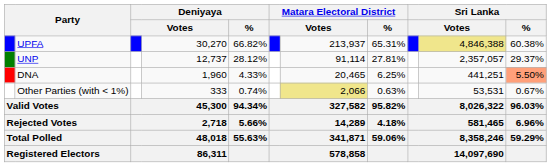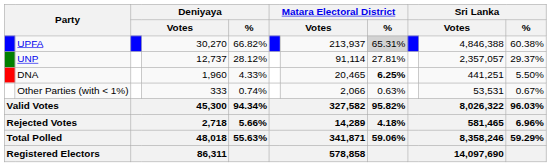(389, 43) no background -> (389, 43) lightgrey background
(482, 43) khaki background -> (482, 43) no background
(391, 75) normal -> (391, 75) bold
(530, 75) lightsalmon background -> (530, 75) no background
(353, 91) khaki background -> (353, 91) no background
